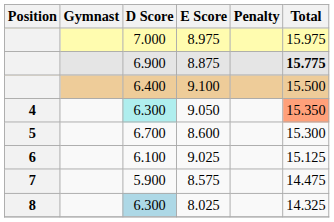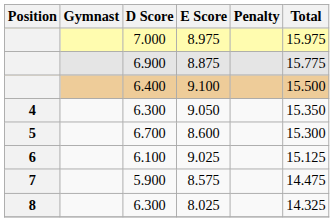(306, 63) bold -> (306, 63) normal
(150, 110) paleturquoise background -> (150, 110) no background
(306, 110) lightsalmon background -> (306, 110) no background
(150, 204) lightblue background -> (150, 204) no background
